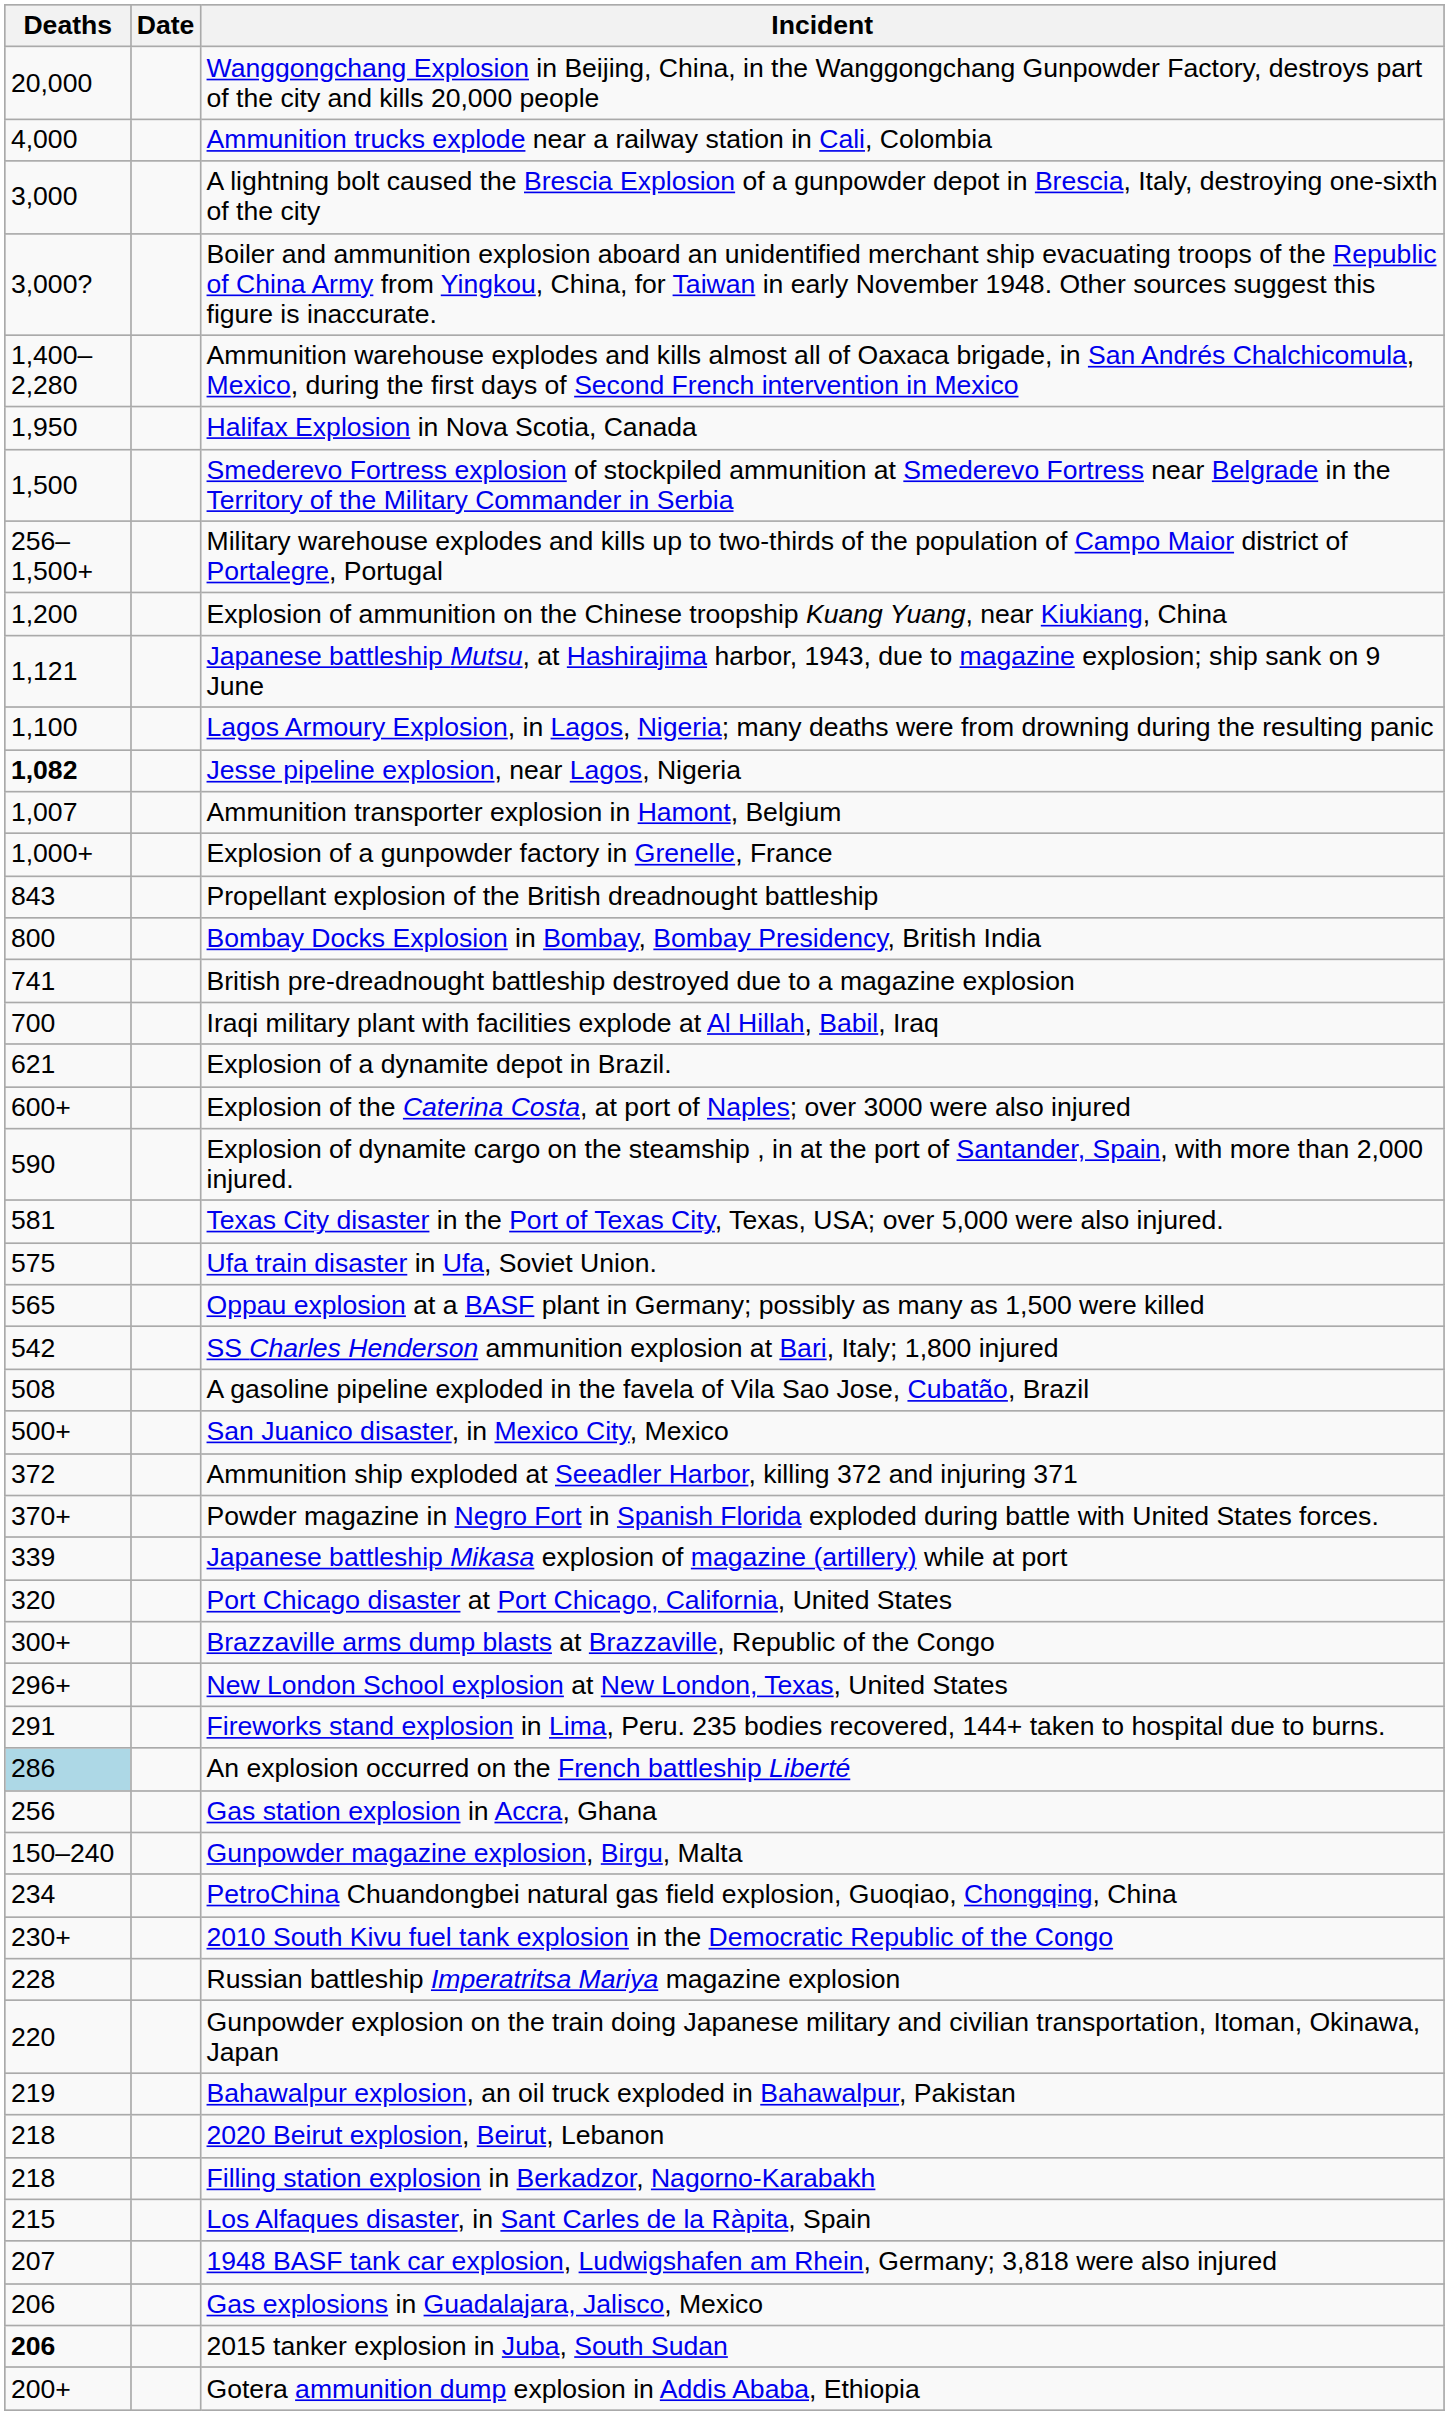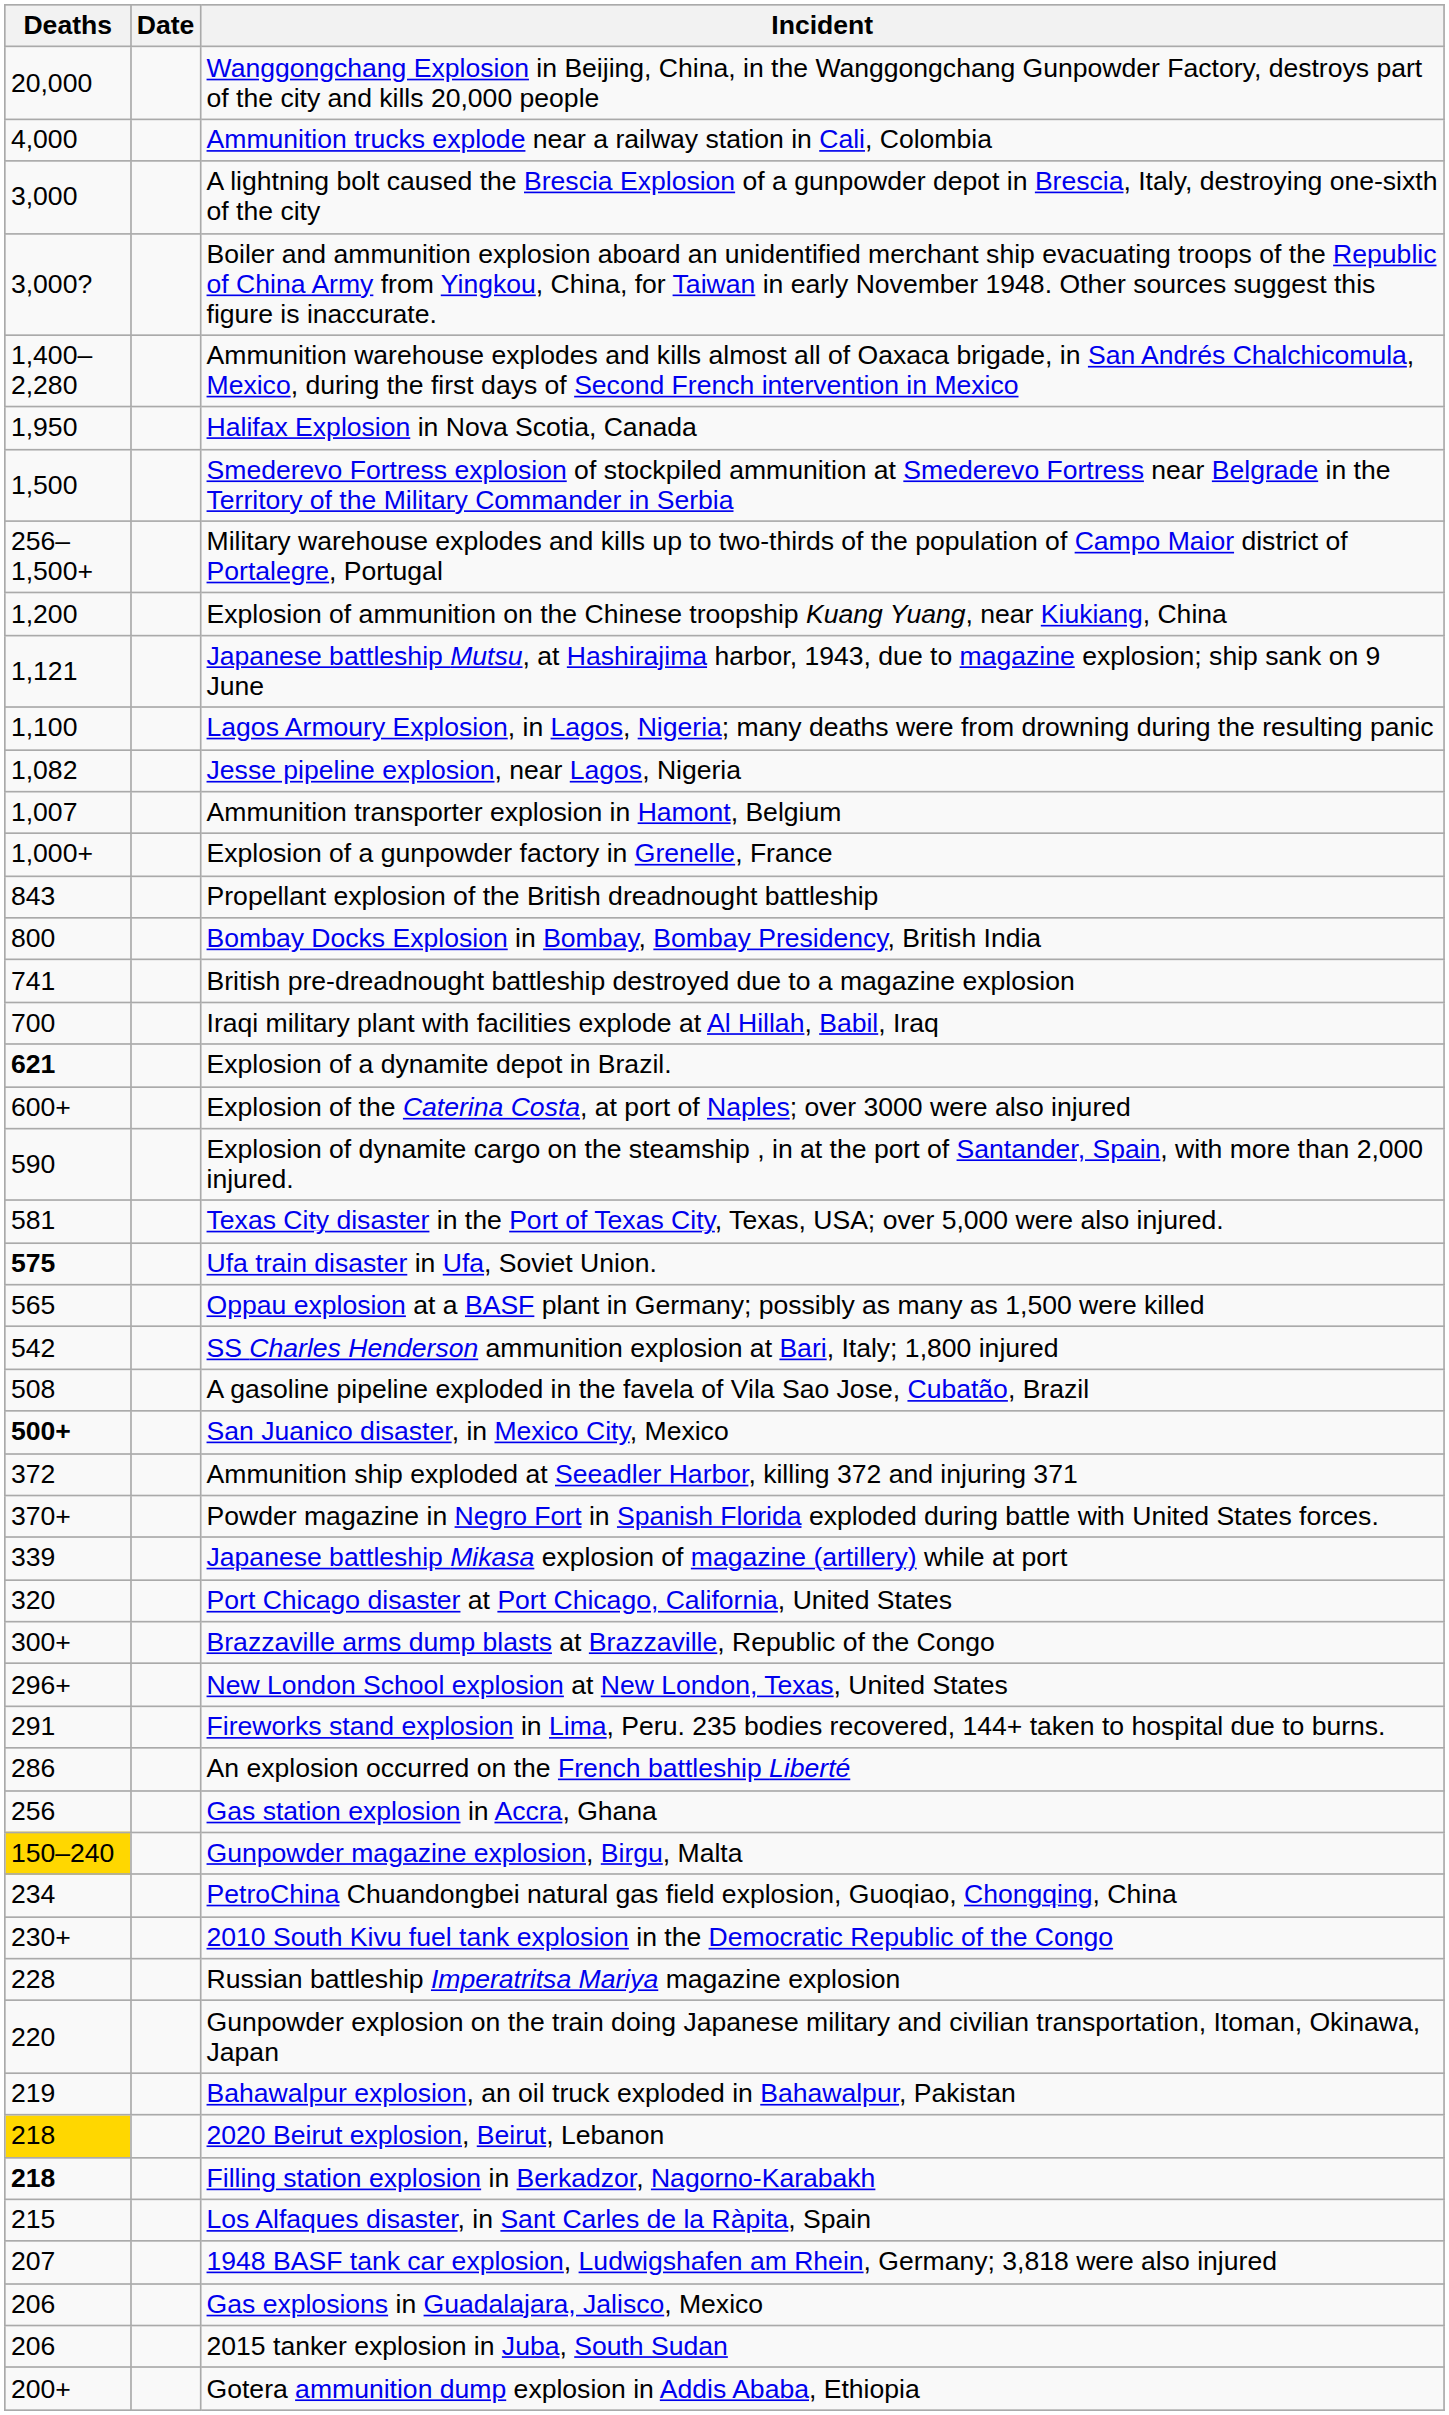(44, 770) bold -> (44, 770) normal
(33, 1064) normal -> (33, 1064) bold
(33, 1263) normal -> (33, 1263) bold
(41, 1431) normal -> (41, 1431) bold
(33, 1768) lightblue background -> (33, 1768) no background
(63, 1853) no background -> (63, 1853) gold background
(33, 2135) no background -> (33, 2135) gold background
(33, 2177) normal -> (33, 2177) bold
(33, 2346) bold -> (33, 2346) normal
